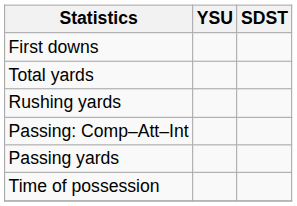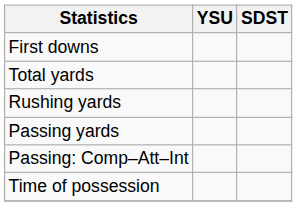rows swapped: (64, 158) <-> (99, 130)
